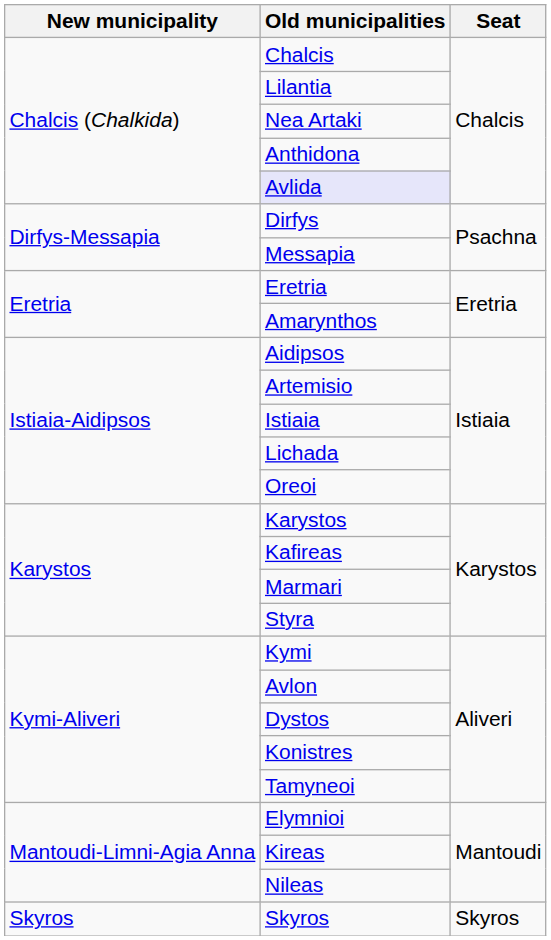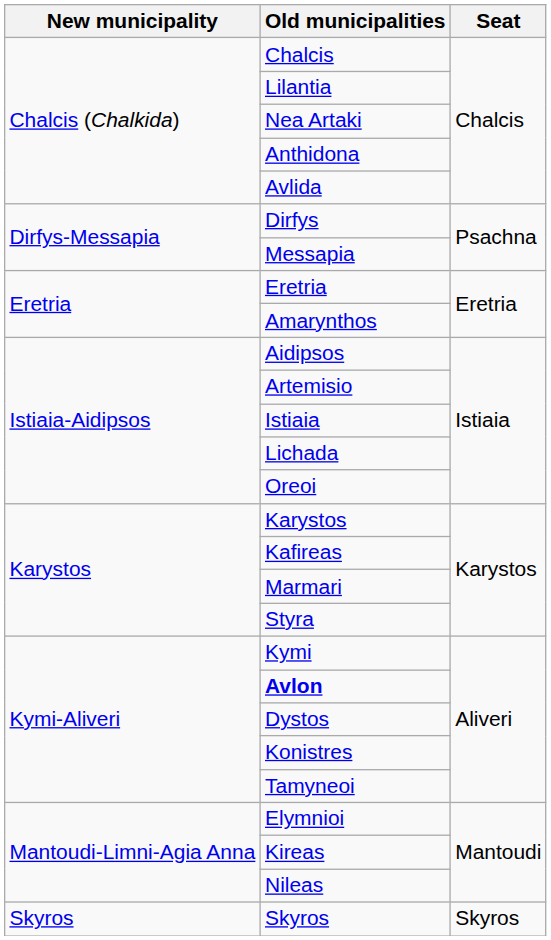(293, 187) lavender background -> (293, 187) no background
(291, 685) normal -> (294, 685) bold
